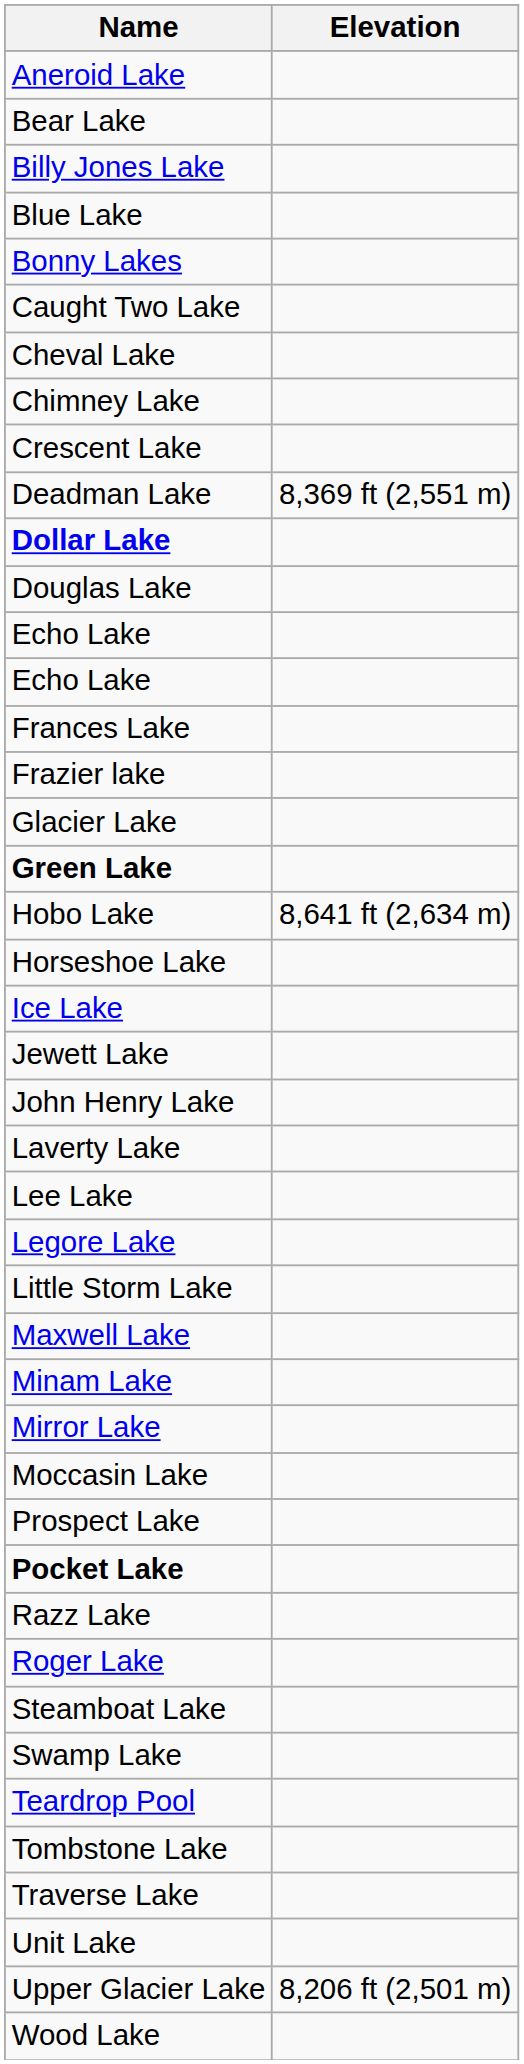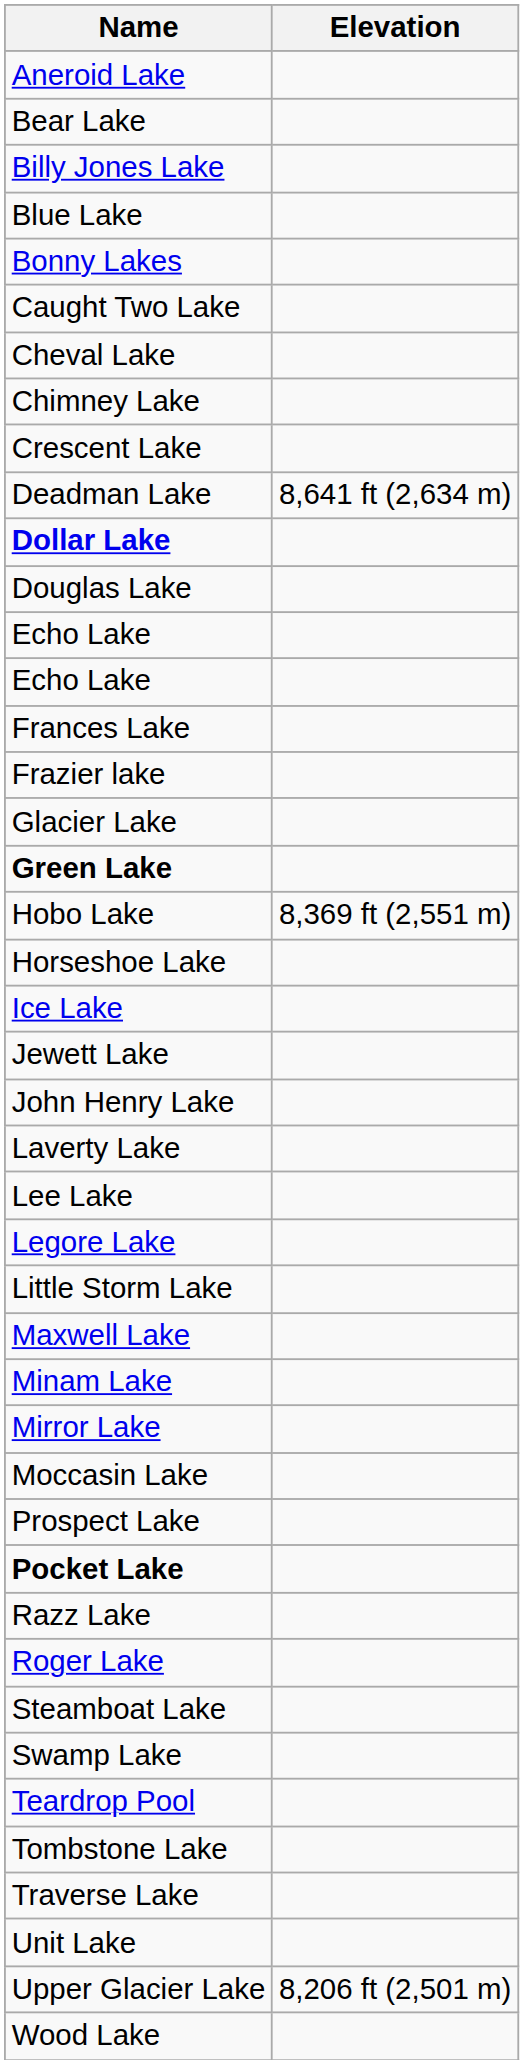(395, 494) 8,369 ft (2,551 m) -> (395, 494) 8,641 ft (2,634 m)
(395, 914) 8,641 ft (2,634 m) -> (395, 914) 8,369 ft (2,551 m)
